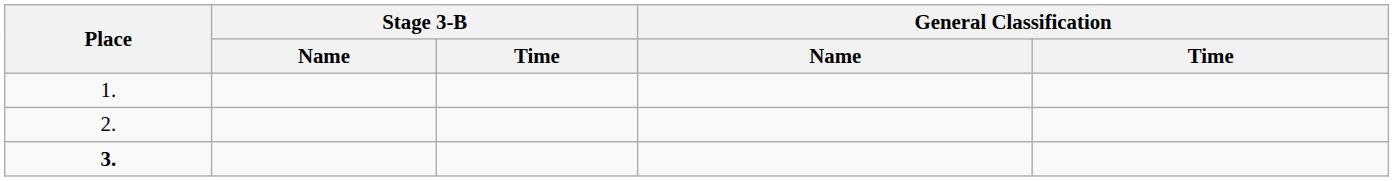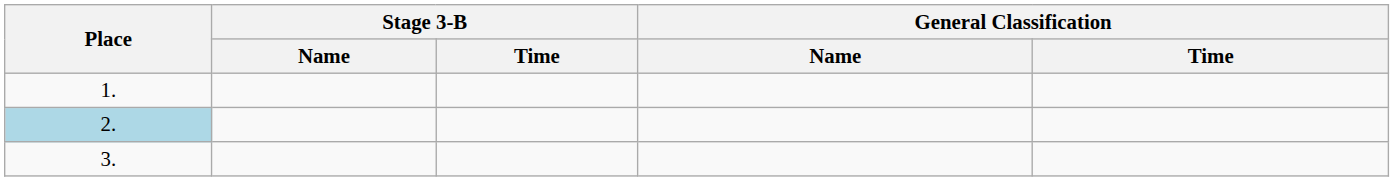(108, 124) no background -> (108, 124) lightblue background
(108, 159) bold -> (108, 159) normal
